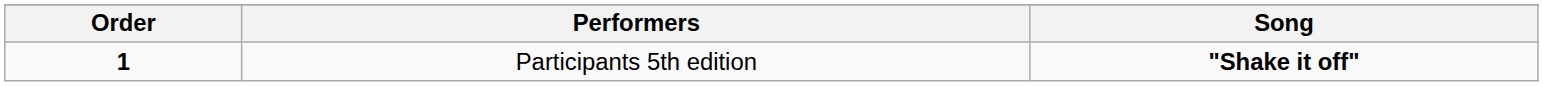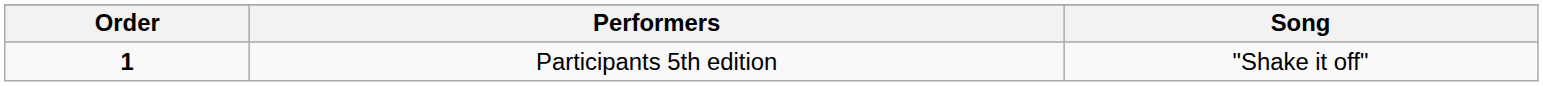(1284, 61) bold -> (1300, 61) normal
